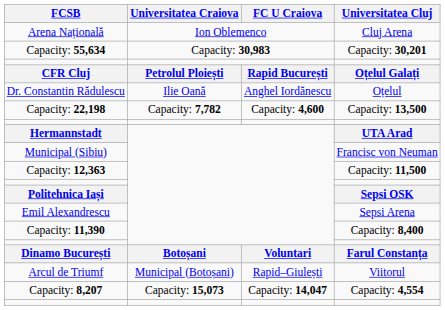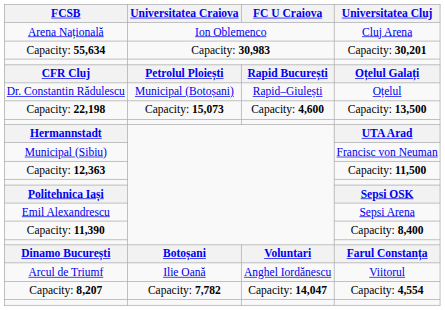(184, 92) Ilie Oană -> (184, 92) Municipal (Botoșani)
(288, 92) Anghel Iordănescu -> (288, 92) Rapid–Giulești
(184, 110) Capacity: 7,782 -> (184, 110) Capacity: 15,073
(184, 272) Municipal (Botoșani) -> (184, 272) Ilie Oană
(288, 272) Rapid–Giulești -> (288, 272) Anghel Iordănescu
(184, 290) Capacity: 15,073 -> (184, 290) Capacity: 7,782
